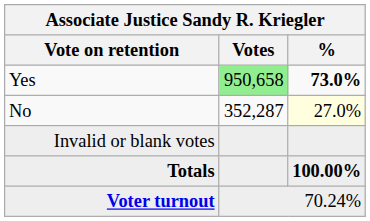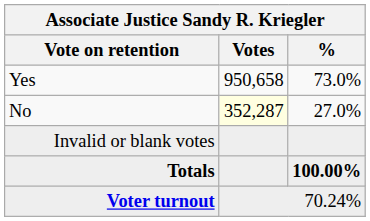(254, 80) lightgreen background -> (254, 80) no background
(336, 80) bold -> (337, 80) normal
(254, 110) no background -> (254, 110) lightyellow background
(337, 110) lightyellow background -> (337, 110) no background
